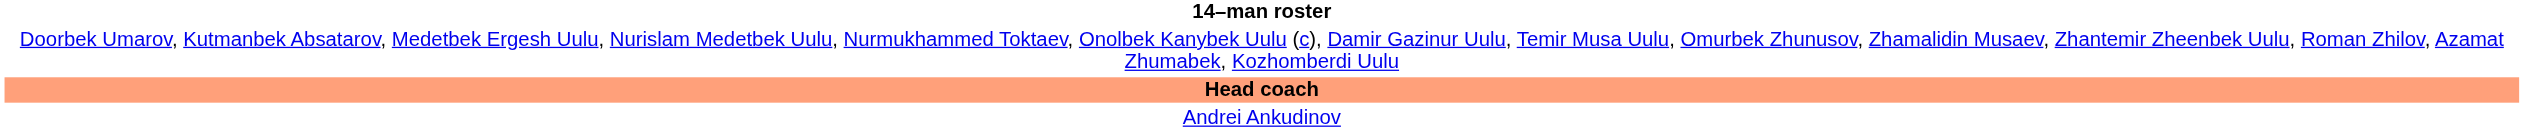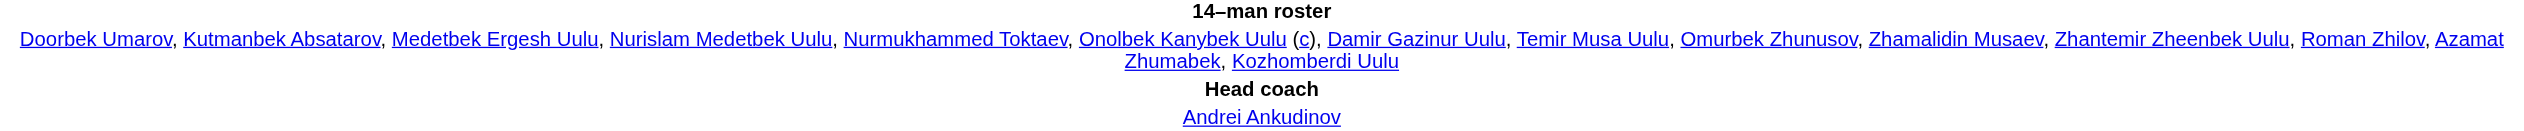(1262, 89) lightsalmon background -> (1262, 89) no background
